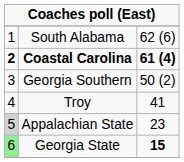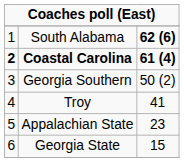(158, 37) normal -> (158, 37) bold
(11, 124) lightgrey background -> (11, 124) no background
(11, 146) lightgreen background -> (11, 146) no background
(158, 146) bold -> (158, 146) normal
